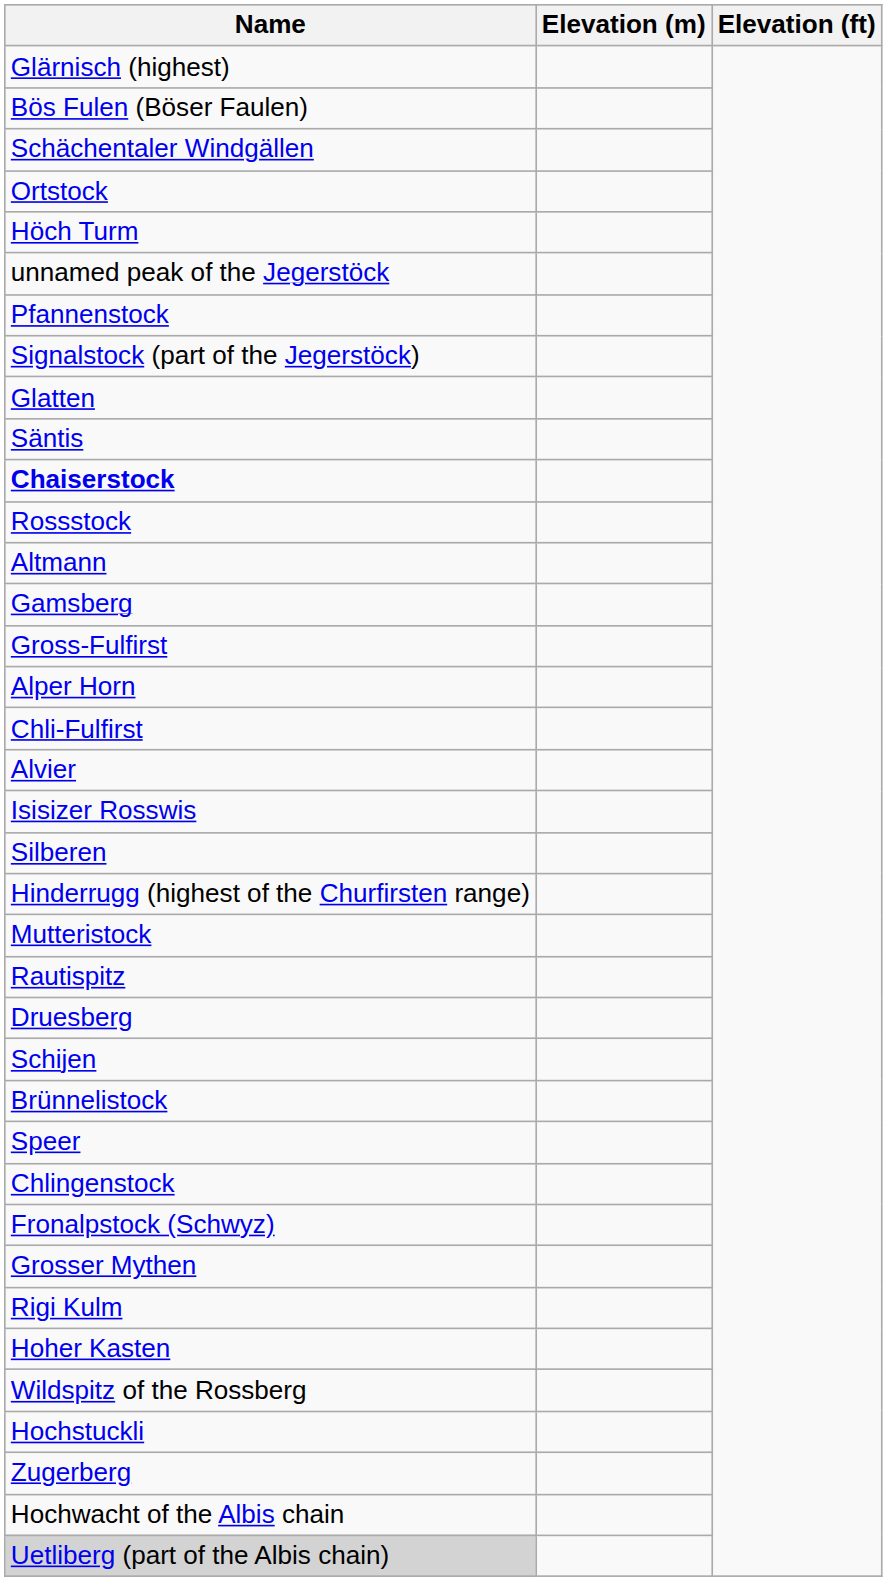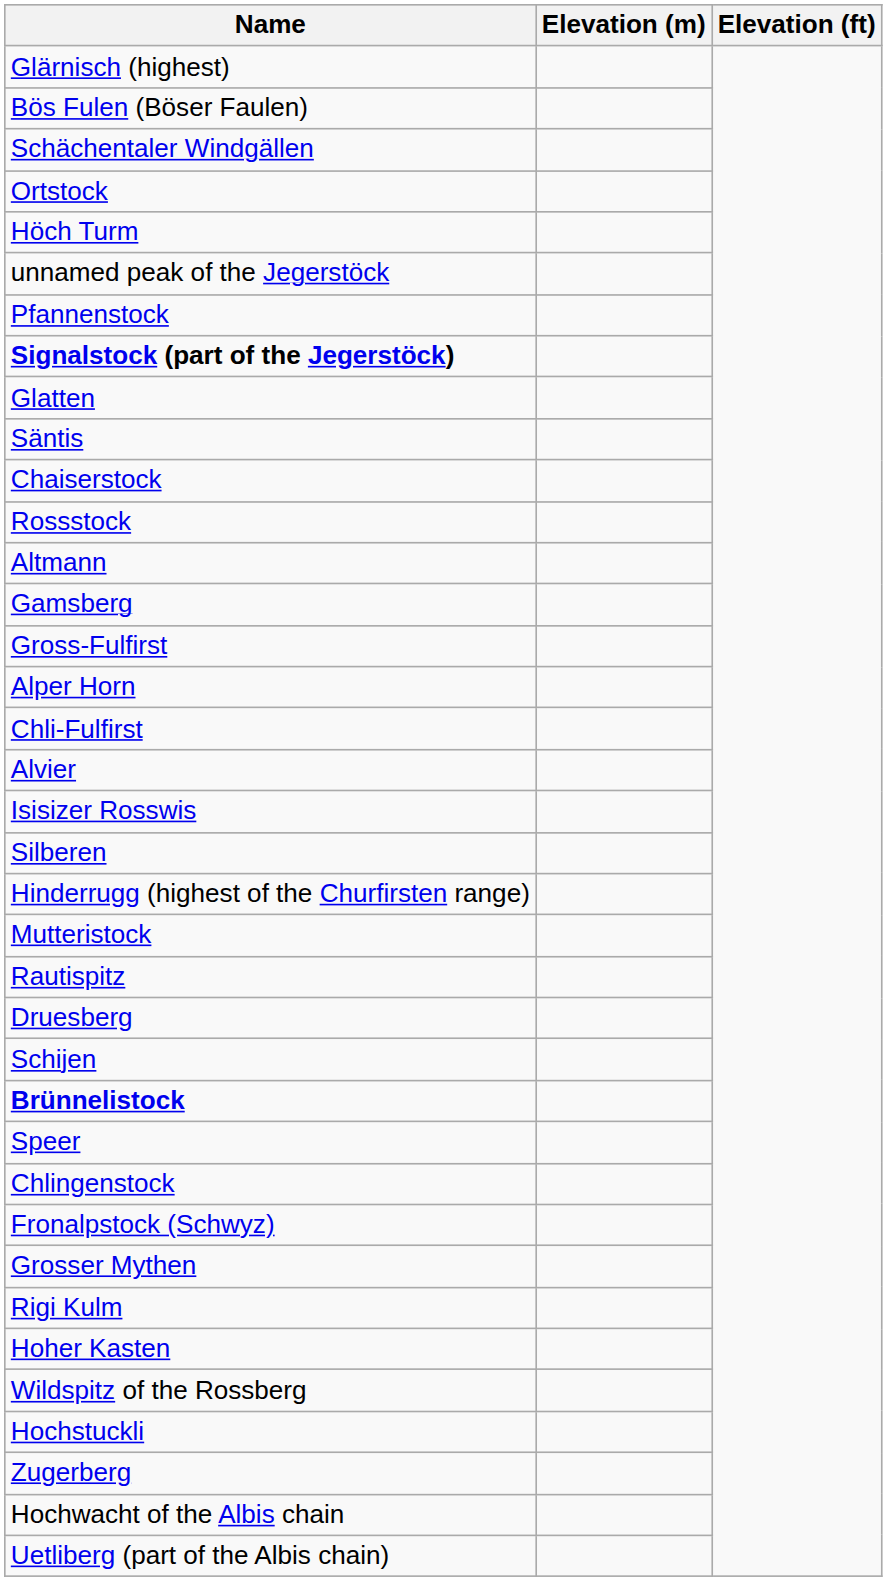(215, 356) normal -> (233, 356) bold
(93, 480) bold -> (86, 480) normal
(89, 1100) normal -> (98, 1100) bold
(200, 1555) lightgrey background -> (200, 1555) no background
